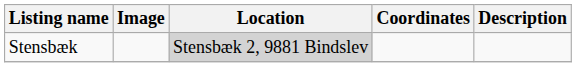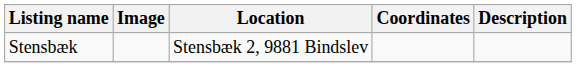(271, 47) lightgrey background -> (271, 47) no background
